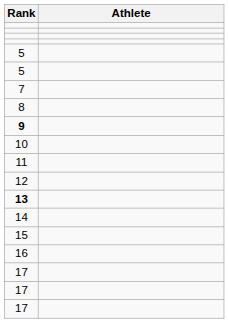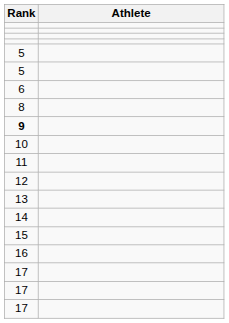(21, 89) 7 -> (21, 89) 6
(21, 199) bold -> (21, 199) normal
